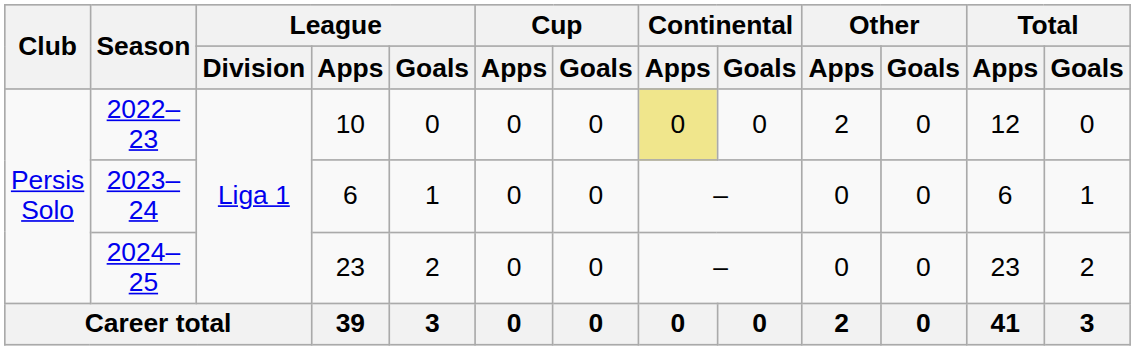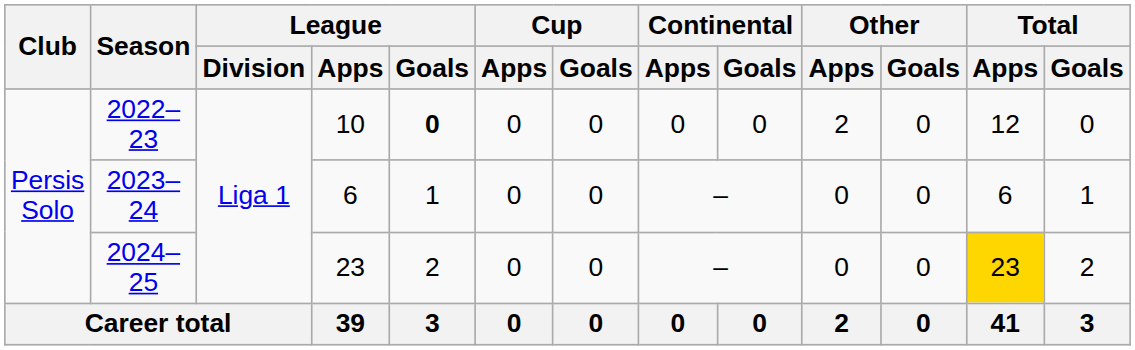(432, 124) normal -> (432, 124) bold
(678, 124) khaki background -> (678, 124) no background
(1005, 267) no background -> (1005, 267) gold background
